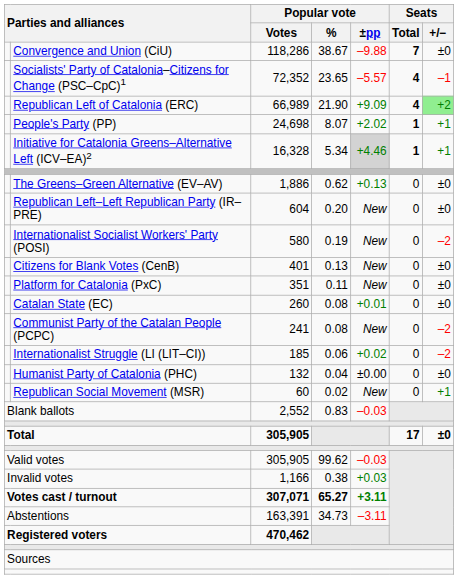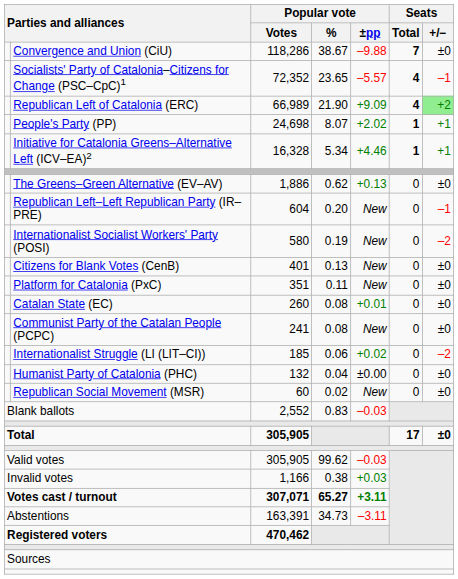(372, 151) lightgrey background -> (372, 151) no background
(444, 209) ±0 -> (444, 209) –1
(444, 329) –2 -> (444, 329) ±0
(444, 392) +1 -> (444, 392) ±0
